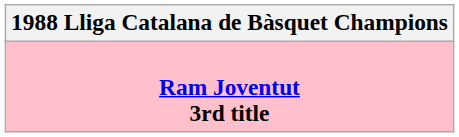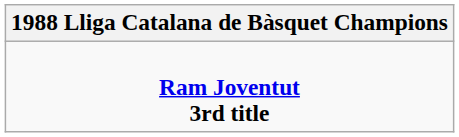(229, 99) pink background -> (229, 99) no background
